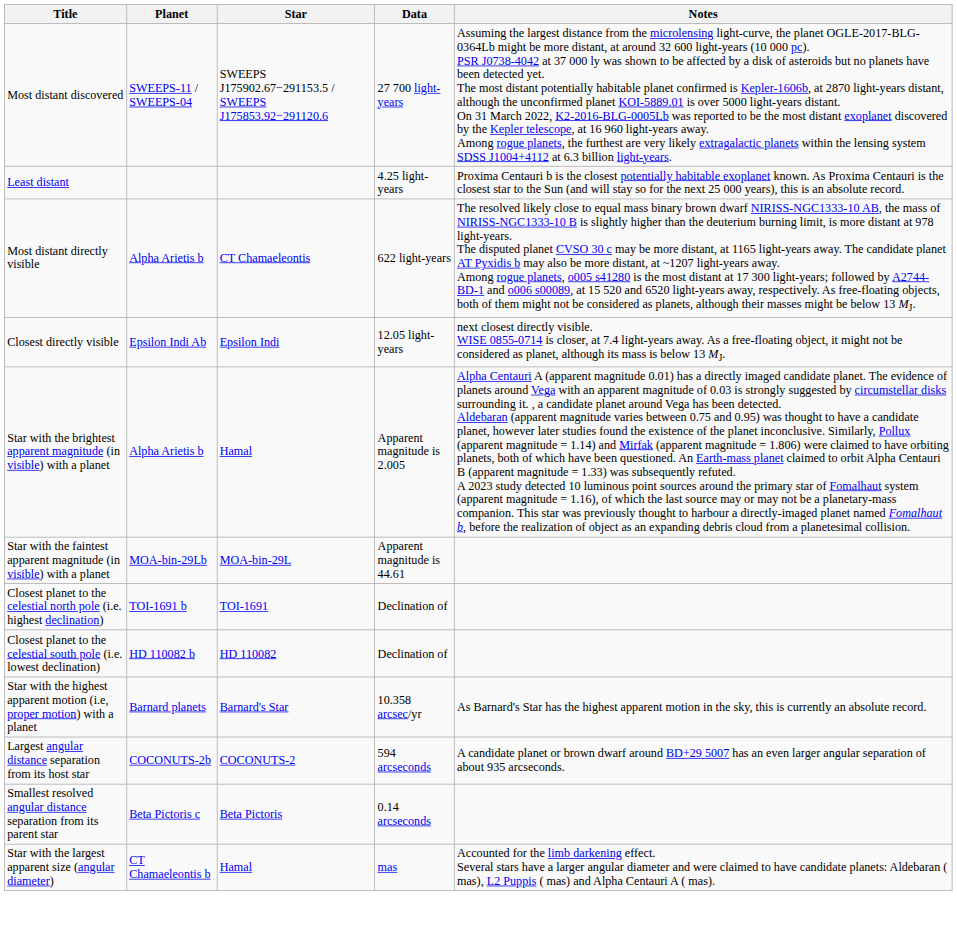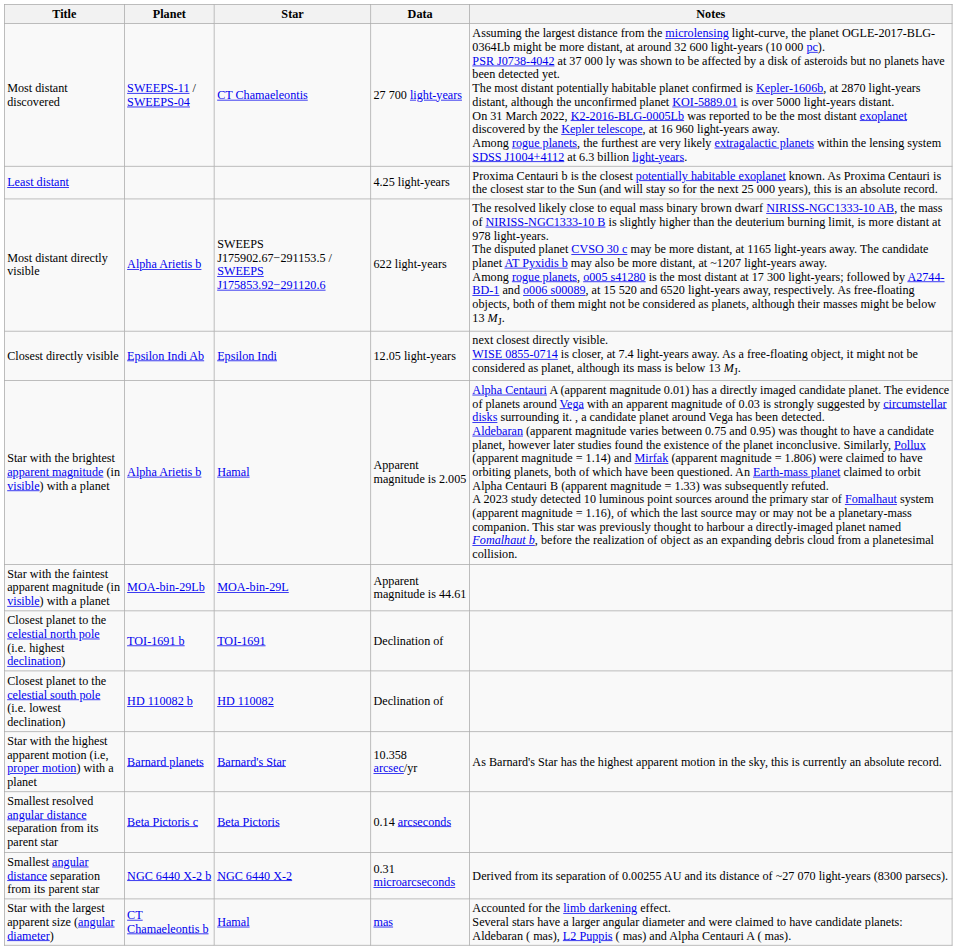(277, 94) SWEEPS J175902.67−291153.5 / SWEEPS J175853.92−291120.6 -> (262, 94) CT Chamaeleontis
(265, 258) CT Chamaeleontis -> (275, 265) SWEEPS J175902.67−291153.5 / SWEEPS J175853.92−291120.6
- row: (54, 760)
+ row: (54, 875)
